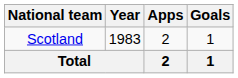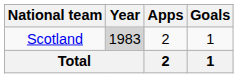(125, 38) no background -> (125, 38) lightgrey background
